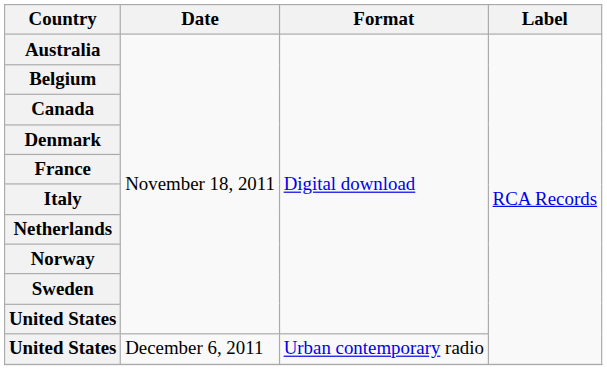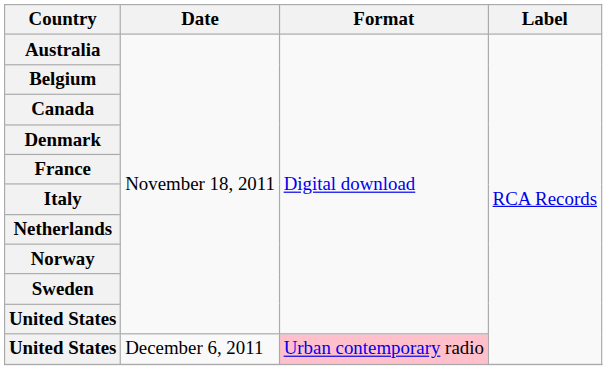(384, 348) no background -> (384, 348) pink background
